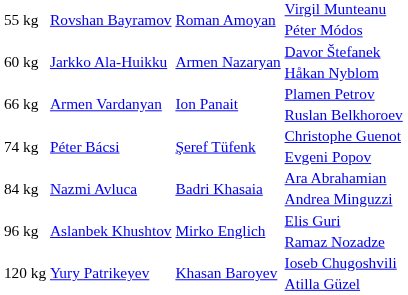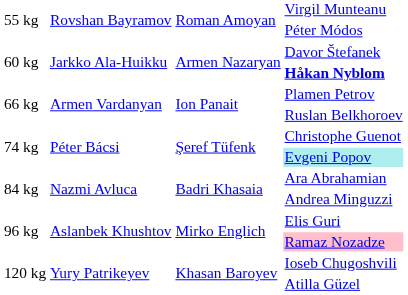(332, 72) normal -> (335, 72) bold
(328, 157) no background -> (328, 157) paleturquoise background
(335, 241) no background -> (335, 241) pink background
